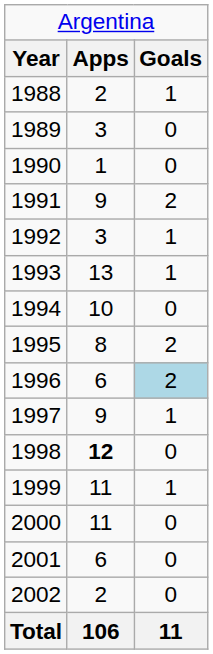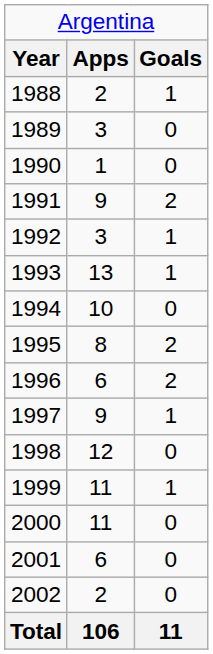(171, 380) lightblue background -> (171, 380) no background
(101, 451) bold -> (101, 451) normal
